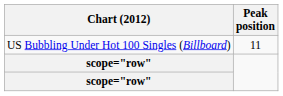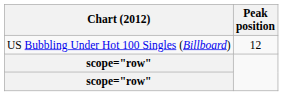(255, 44) 11 -> (255, 44) 12
